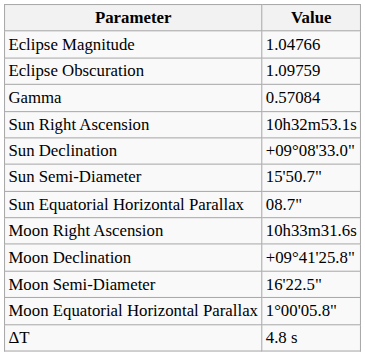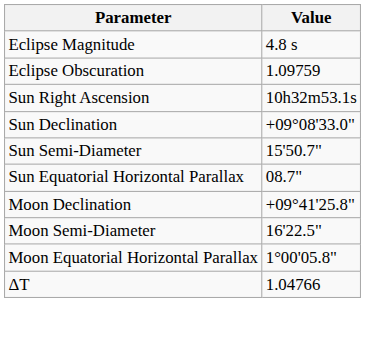(293, 44) 1.04766 -> (282, 44) 4.8 s
- row: (35, 97)
- row: (86, 230)
(282, 337) 4.8 s -> (293, 284) 1.04766
